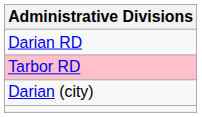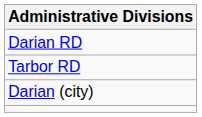(44, 67) pink background -> (44, 67) no background
